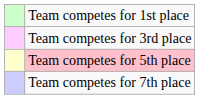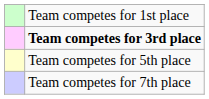(110, 37) normal -> (115, 37) bold
(109, 60) pink background -> (109, 60) no background
